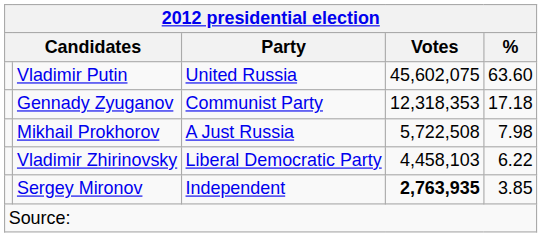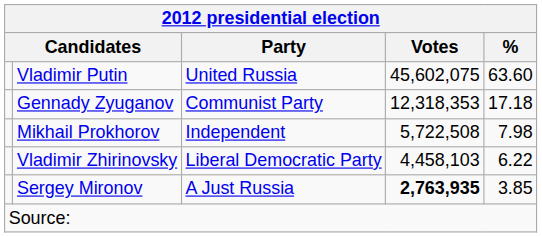(240, 132) A Just Russia -> (235, 132) Independent
(235, 189) Independent -> (240, 189) A Just Russia
